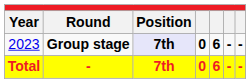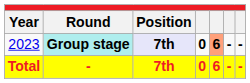(88, 44) no background -> (88, 44) paleturquoise background
(216, 44) no background -> (216, 44) lightsalmon background
